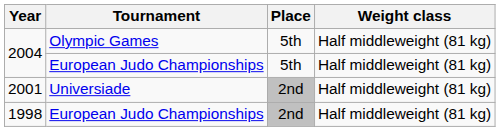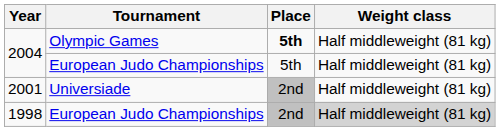(291, 41) normal -> (291, 41) bold
(405, 114) no background -> (405, 114) lightgrey background
